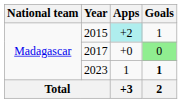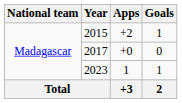(126, 32) paleturquoise background -> (126, 32) no background
(159, 51) lightgreen background -> (159, 51) no background
(159, 70) bold -> (159, 70) normal
